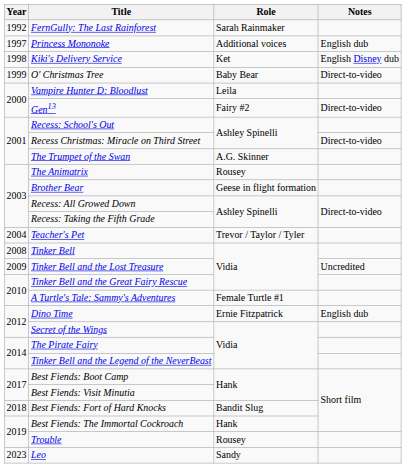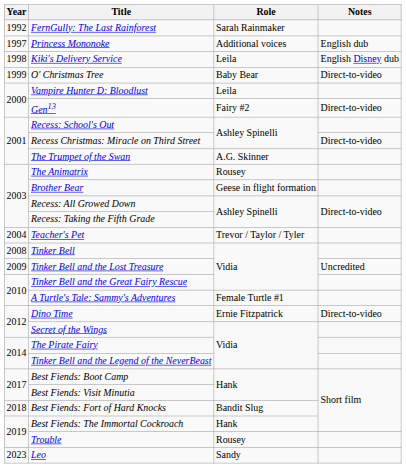(223, 59) Ket -> (226, 59) Leila
(344, 313) English dub -> (351, 313) Direct-to-video
